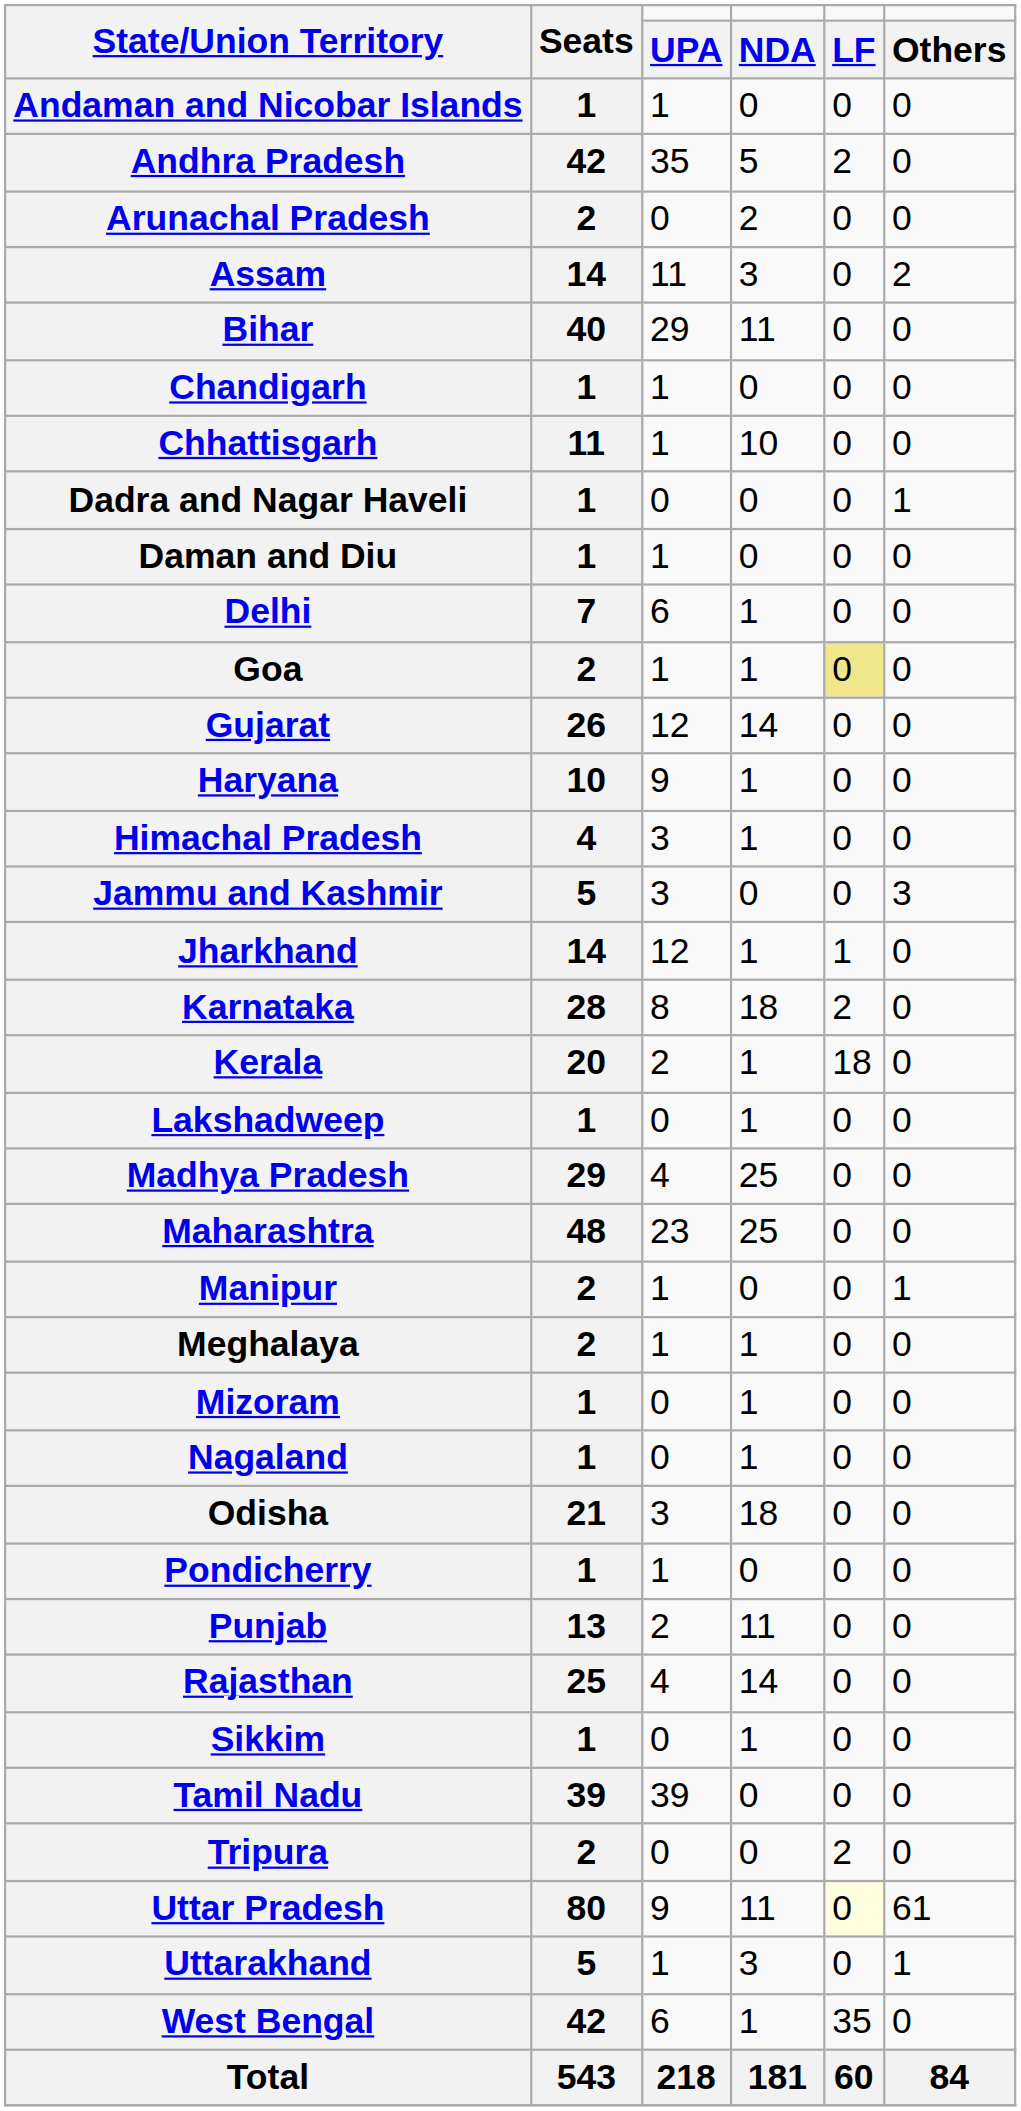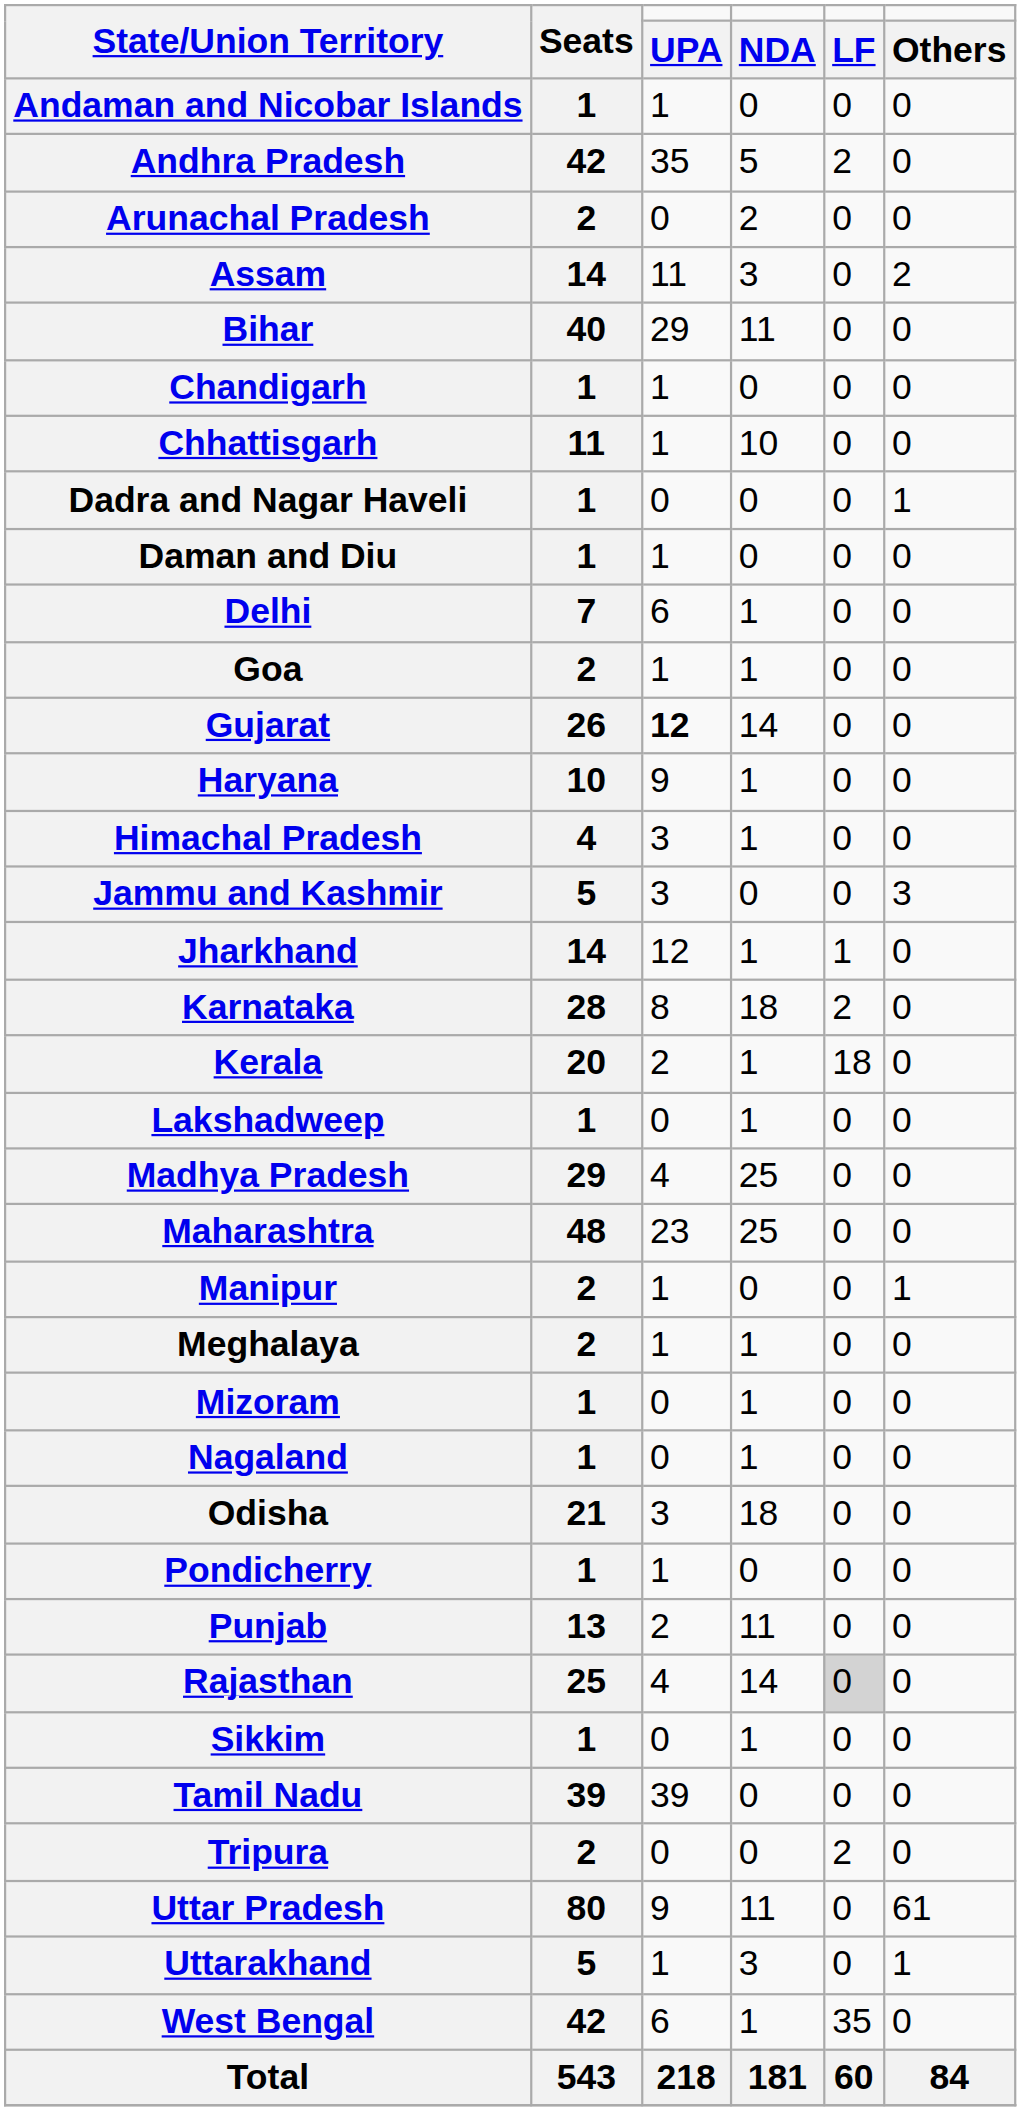(842, 668) khaki background -> (842, 668) no background
(670, 725) normal -> (670, 725) bold
(842, 1682) no background -> (842, 1682) lightgrey background
(842, 1908) lightyellow background -> (842, 1908) no background
